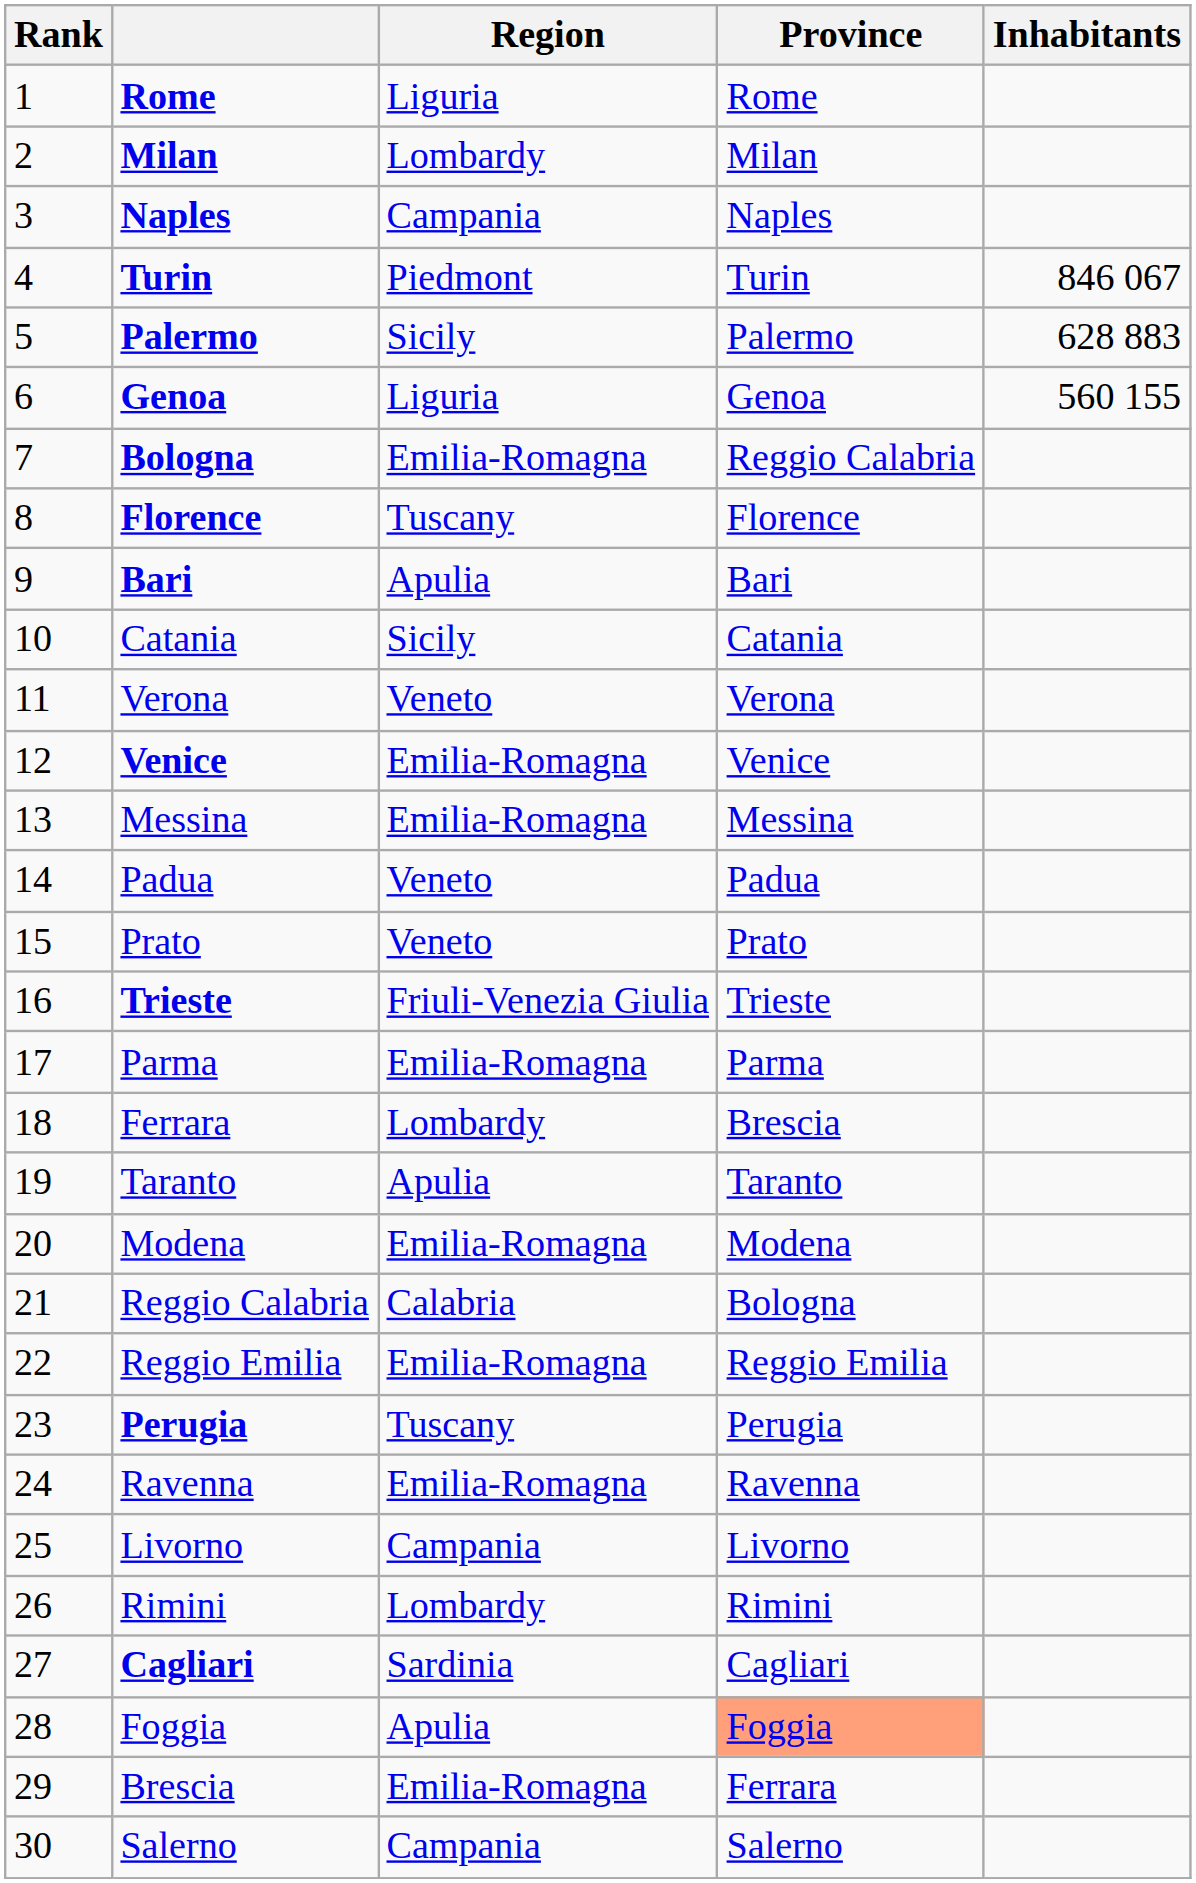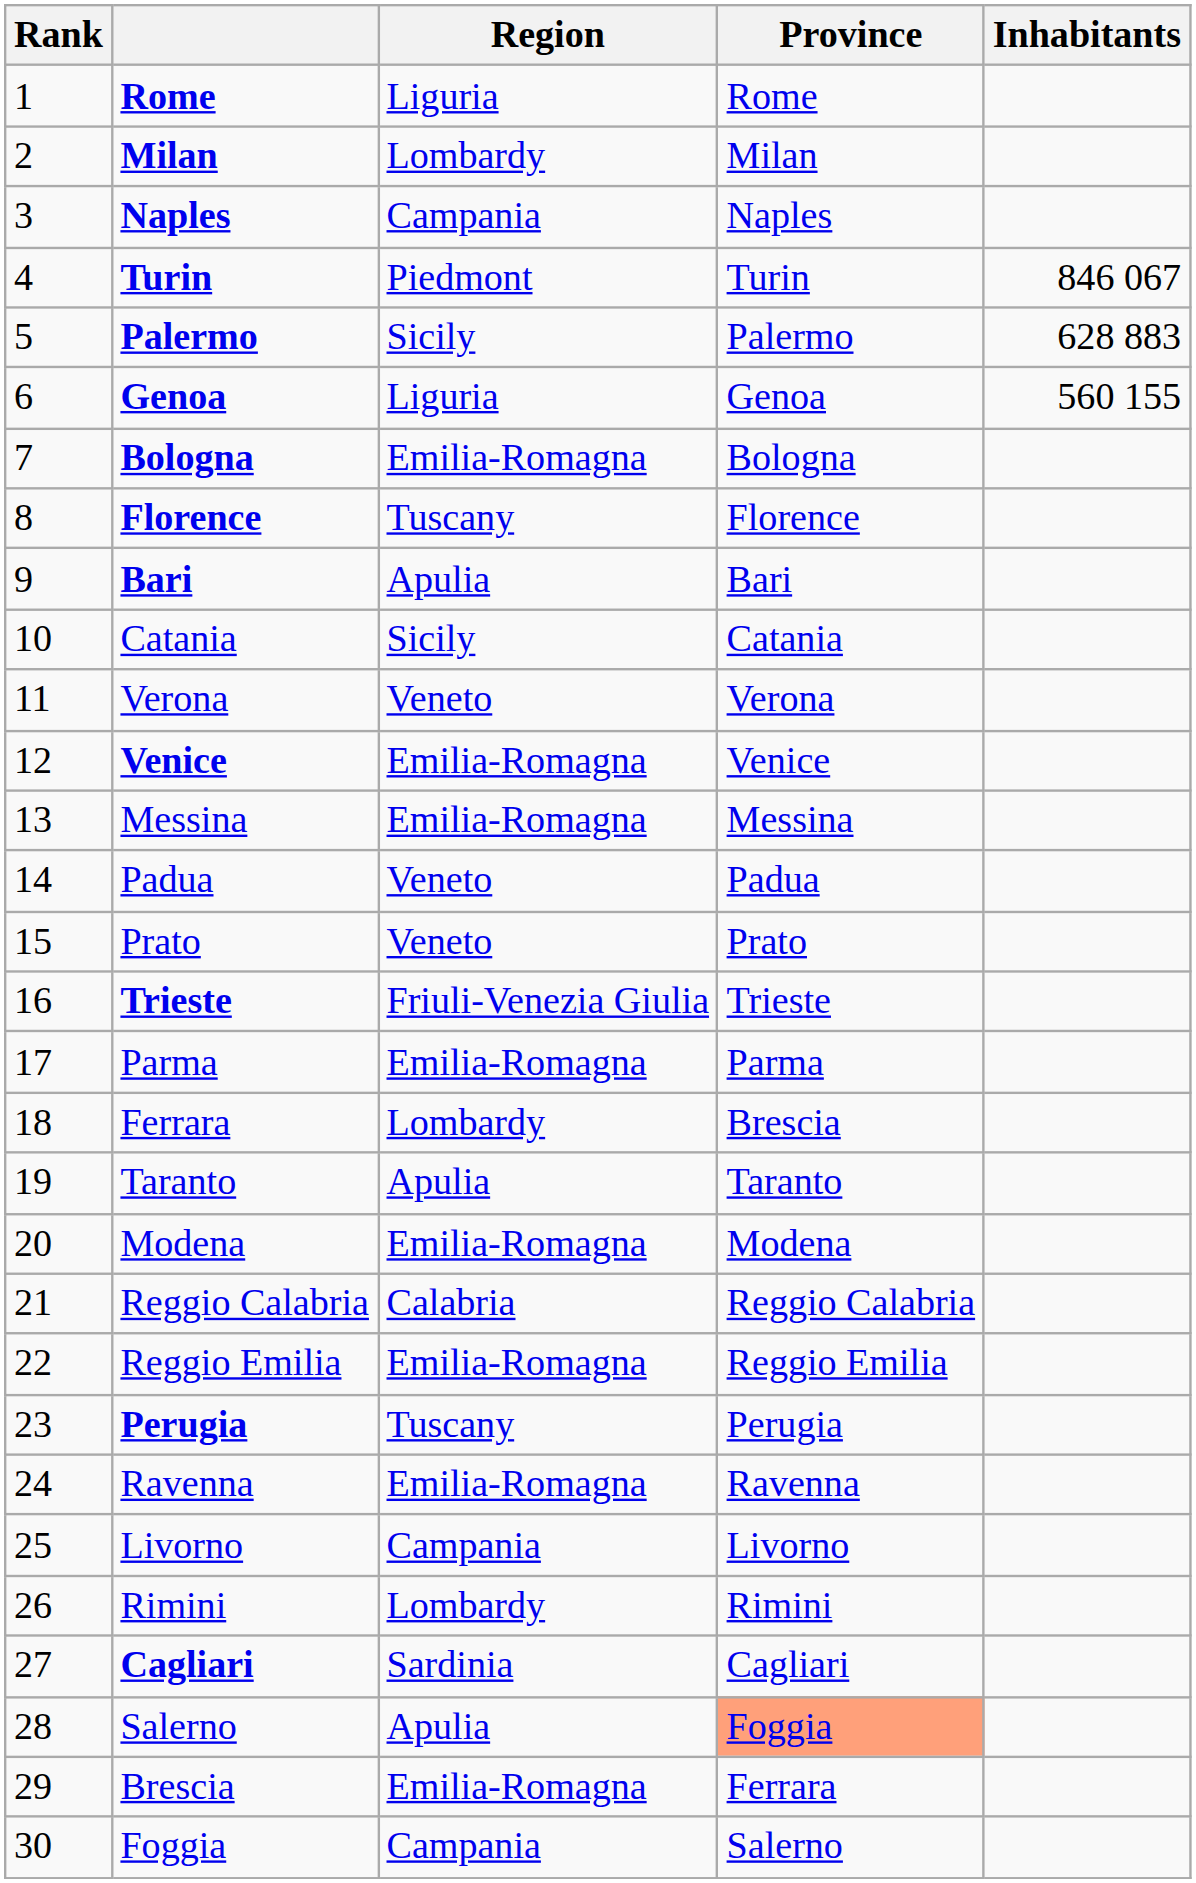(851, 457) Reggio Calabria -> (791, 457) Bologna
(791, 1302) Bologna -> (851, 1302) Reggio Calabria
(173, 1725) Foggia -> (179, 1725) Salerno
(179, 1846) Salerno -> (173, 1846) Foggia
